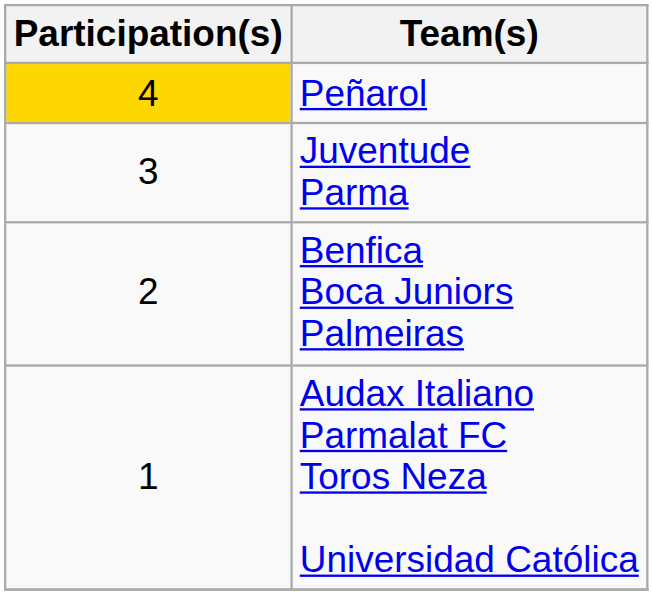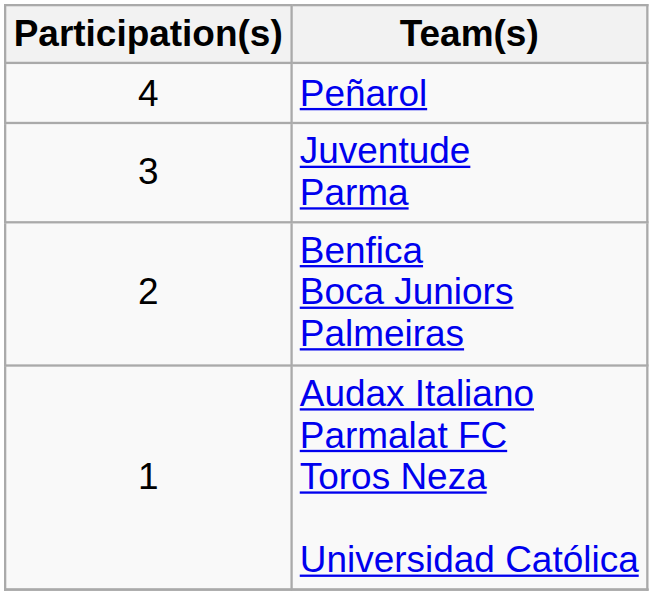(148, 92) gold background -> (148, 92) no background
